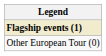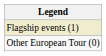(44, 27) bold -> (43, 27) normal
